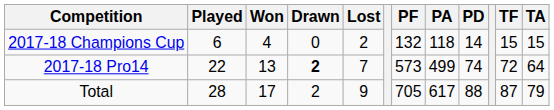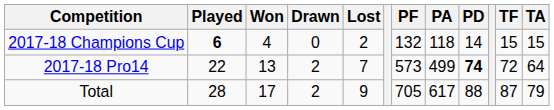(217, 42) normal -> (217, 42) bold
(315, 67) bold -> (315, 67) normal
(473, 67) normal -> (473, 67) bold
